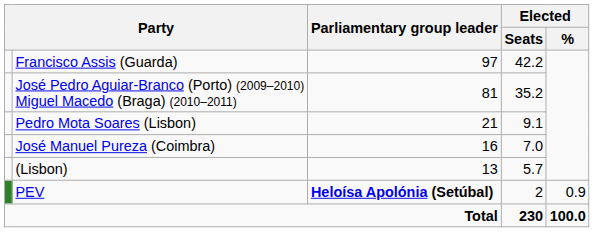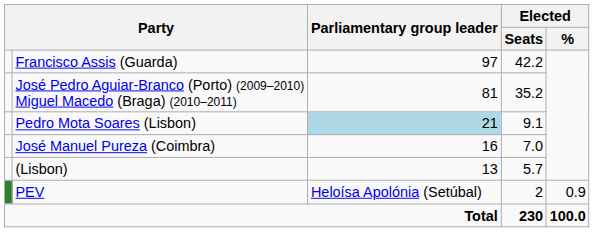(490, 124) no background -> (490, 124) lightblue background
(402, 192) bold -> (396, 192) normal
